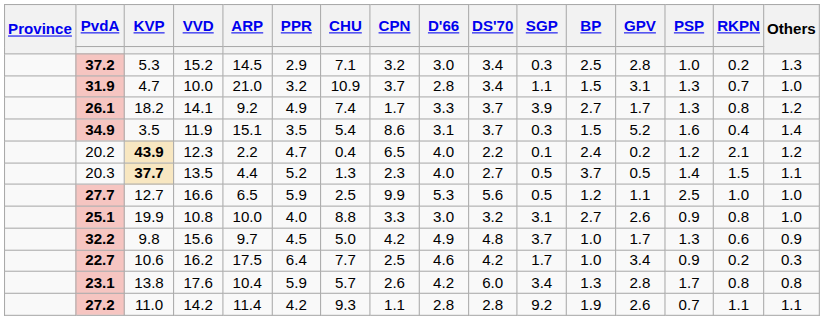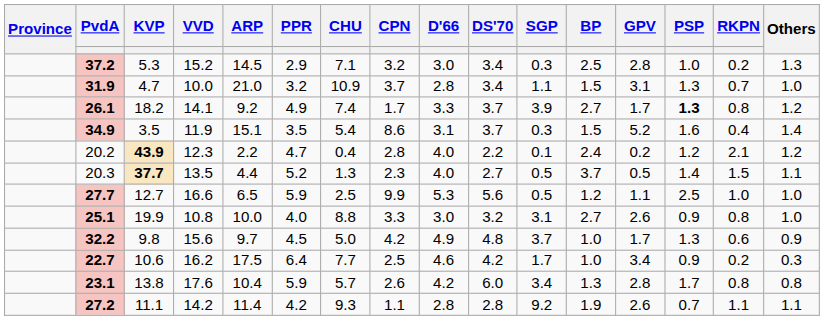(689, 108) normal -> (689, 108) bold
(395, 152) 6.5 -> (395, 152) 2.8
(149, 305) 11.0 -> (149, 305) 11.1
